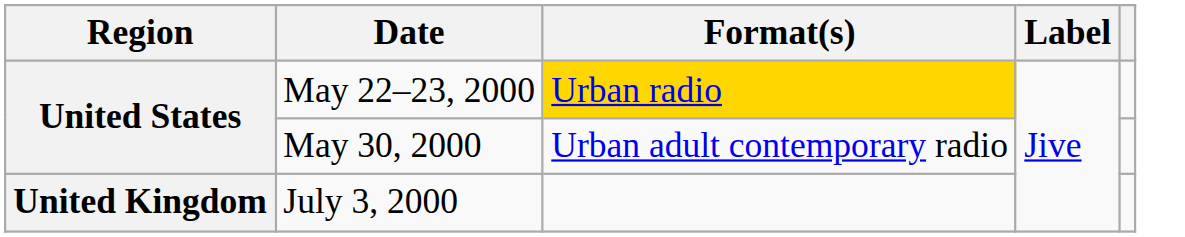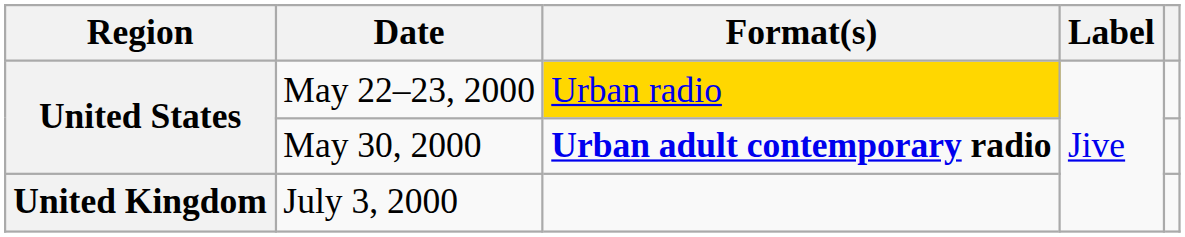(780, 145) normal -> (801, 145) bold
